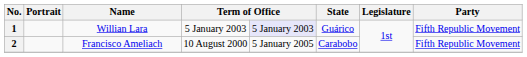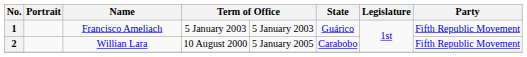(122, 28) Willian Lara -> (122, 28) Francisco Ameliach
(283, 28) lavender background -> (283, 28) no background
(122, 44) Francisco Ameliach -> (122, 44) Willian Lara
